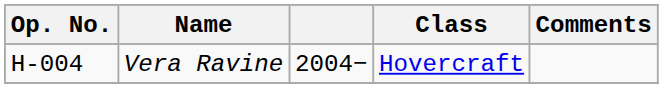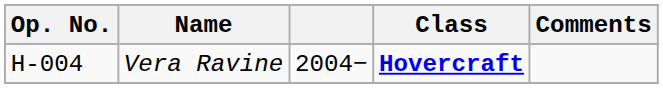(452, 64) normal -> (452, 64) bold
